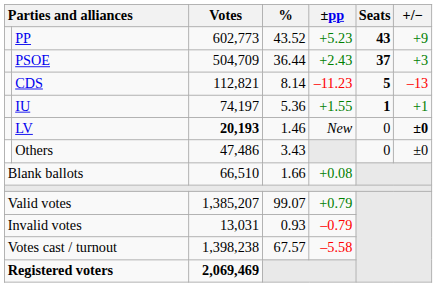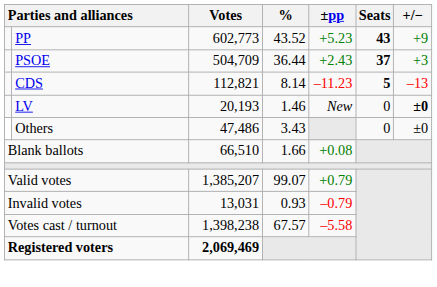- row: (23, 106)
(239, 128) bold -> (239, 106) normal
